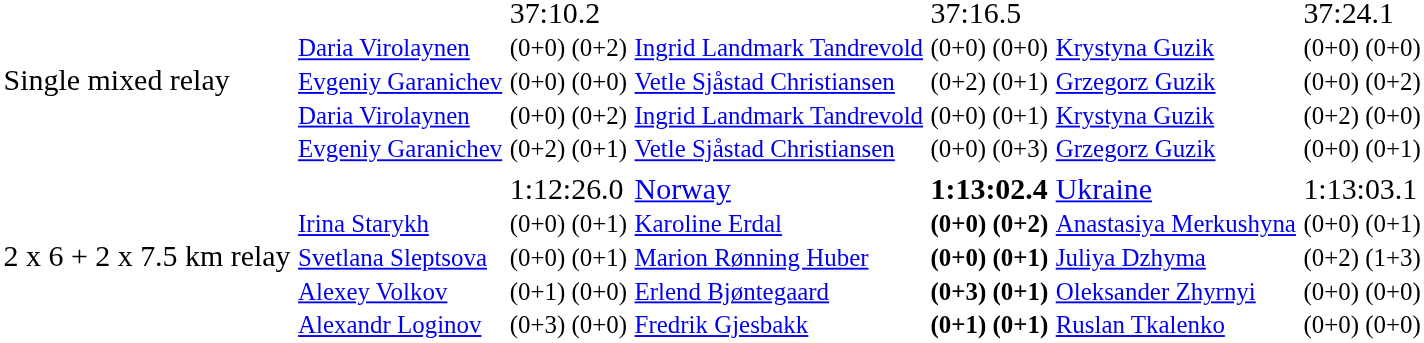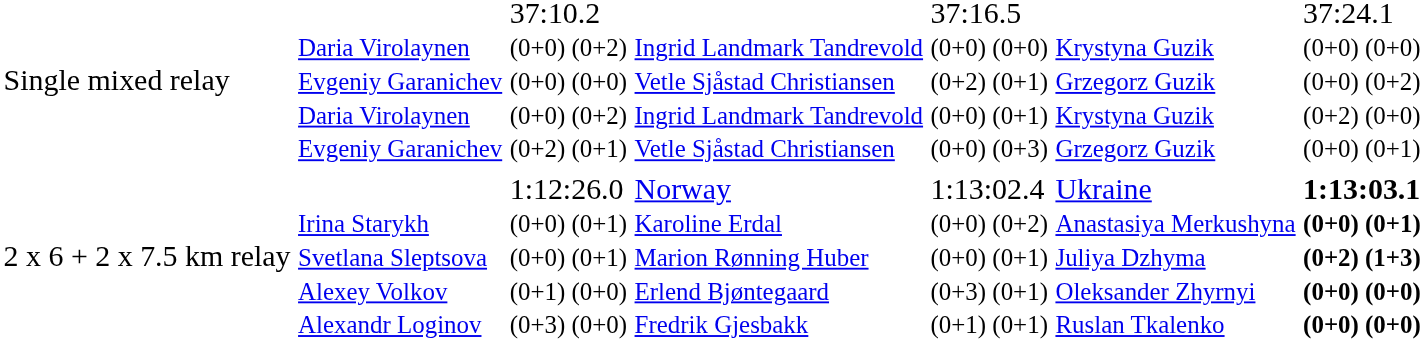(989, 256) bold -> (989, 256) normal
(1362, 256) normal -> (1362, 256) bold
